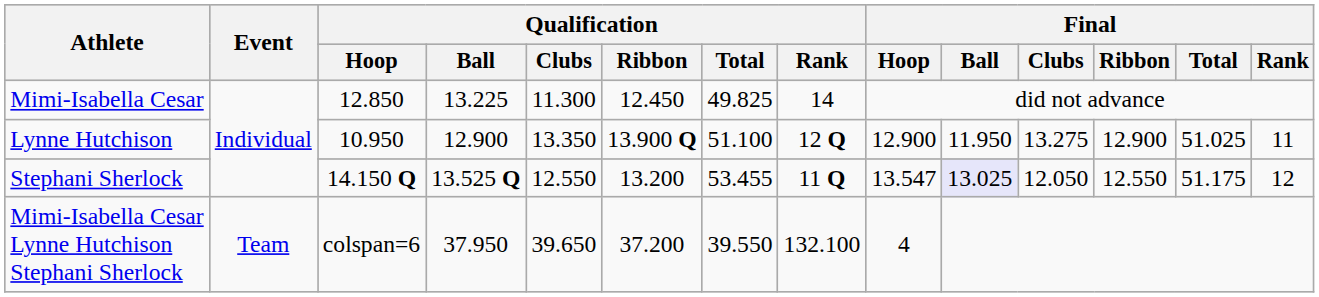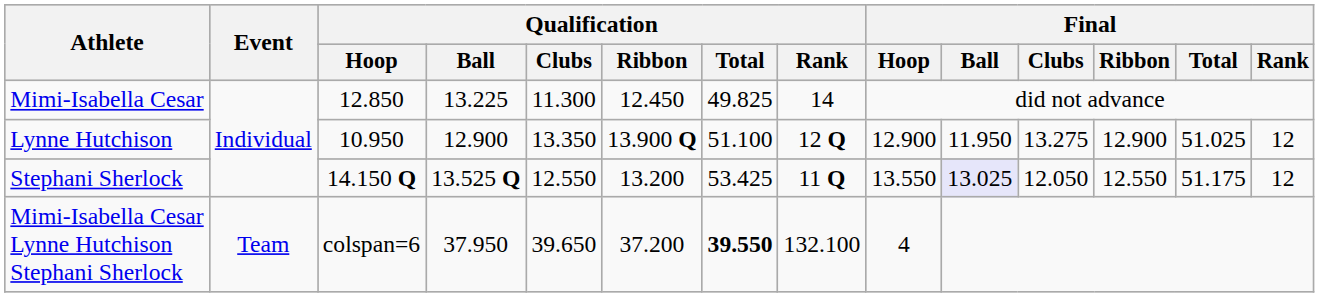(1283, 139) 11 -> (1283, 139) 12
(740, 178) 53.455 -> (740, 178) 53.425
(904, 178) 13.547 -> (904, 178) 13.550
(740, 244) normal -> (740, 244) bold
